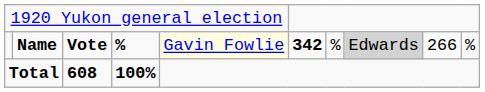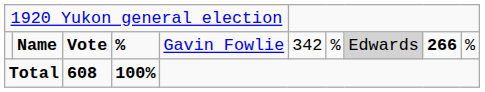(224, 46) lightyellow background -> (224, 46) no background
(307, 46) bold -> (307, 46) normal
(442, 46) normal -> (442, 46) bold
